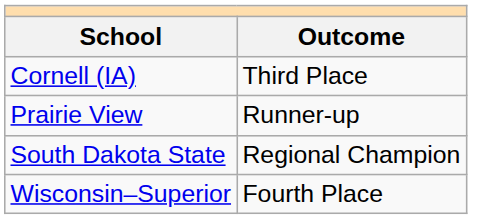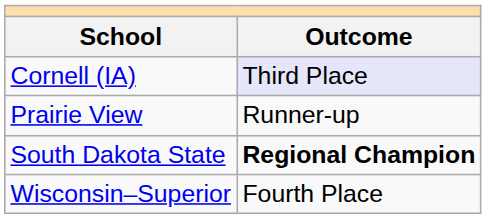(305, 75) no background -> (305, 75) lavender background
(351, 154) normal -> (359, 154) bold
